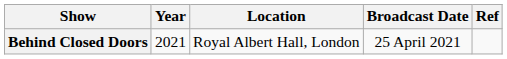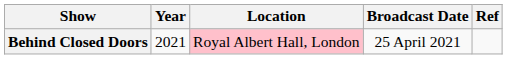(276, 41) no background -> (276, 41) pink background
